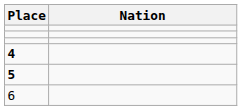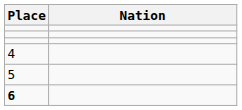(11, 54) bold -> (11, 54) normal
(11, 75) bold -> (11, 75) normal
(11, 95) normal -> (11, 95) bold
